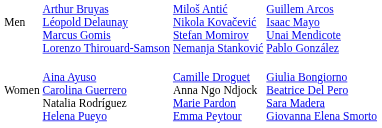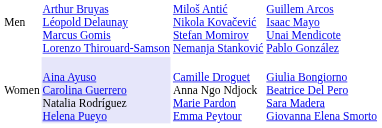(85, 96) no background -> (85, 96) lavender background
